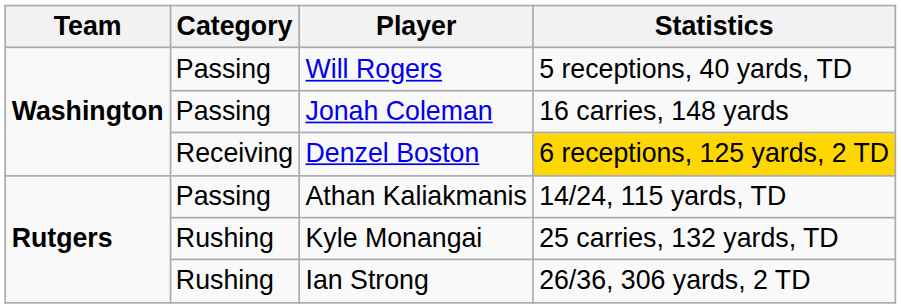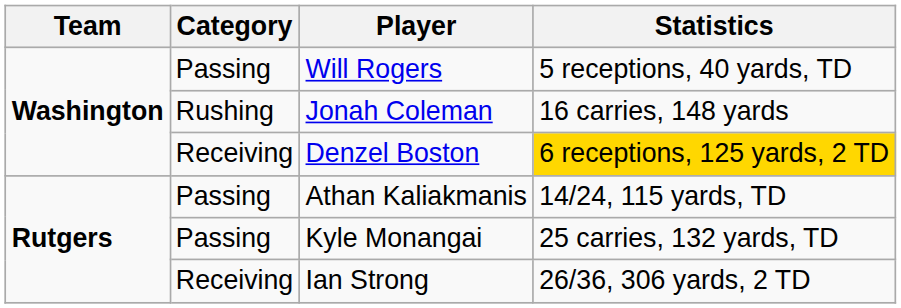(223, 111) Passing -> (225, 111) Rushing
(225, 238) Rushing -> (223, 238) Passing
(225, 280) Rushing -> (235, 280) Receiving
